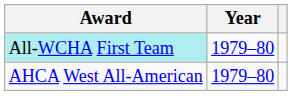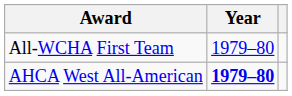(91, 47) paleturquoise background -> (91, 47) no background
(243, 76) normal -> (243, 76) bold
